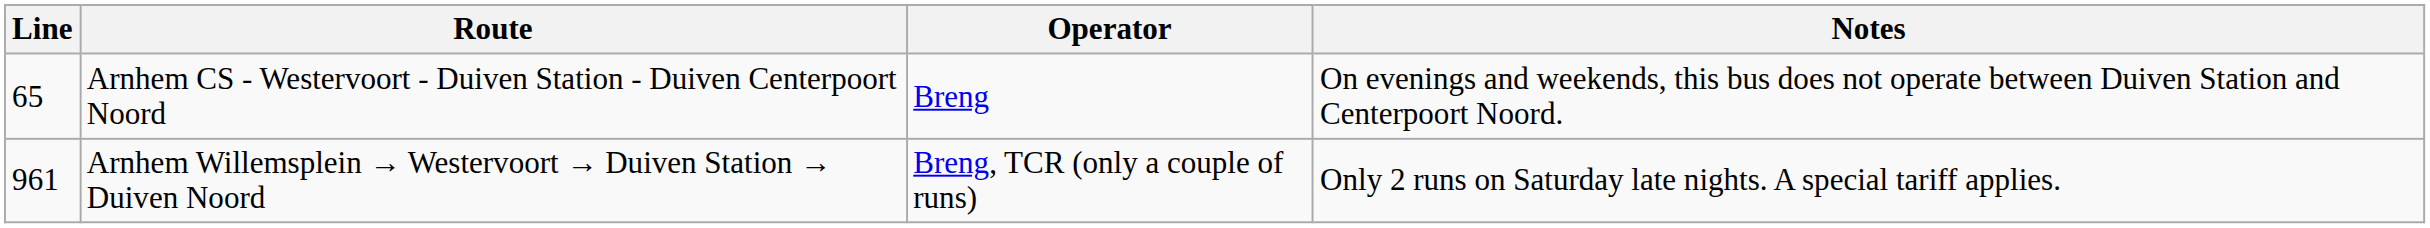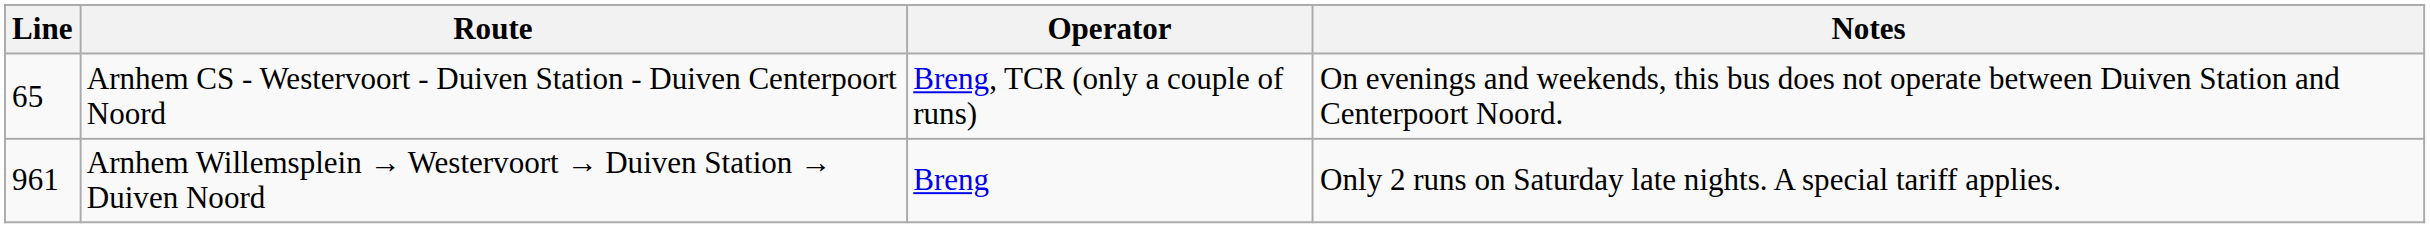(951, 95) Breng -> (1098, 95) Breng, TCR (only a couple of runs)
(1098, 179) Breng, TCR (only a couple of runs) -> (951, 179) Breng
